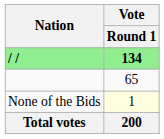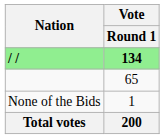(132, 101) lightyellow background -> (132, 101) no background
